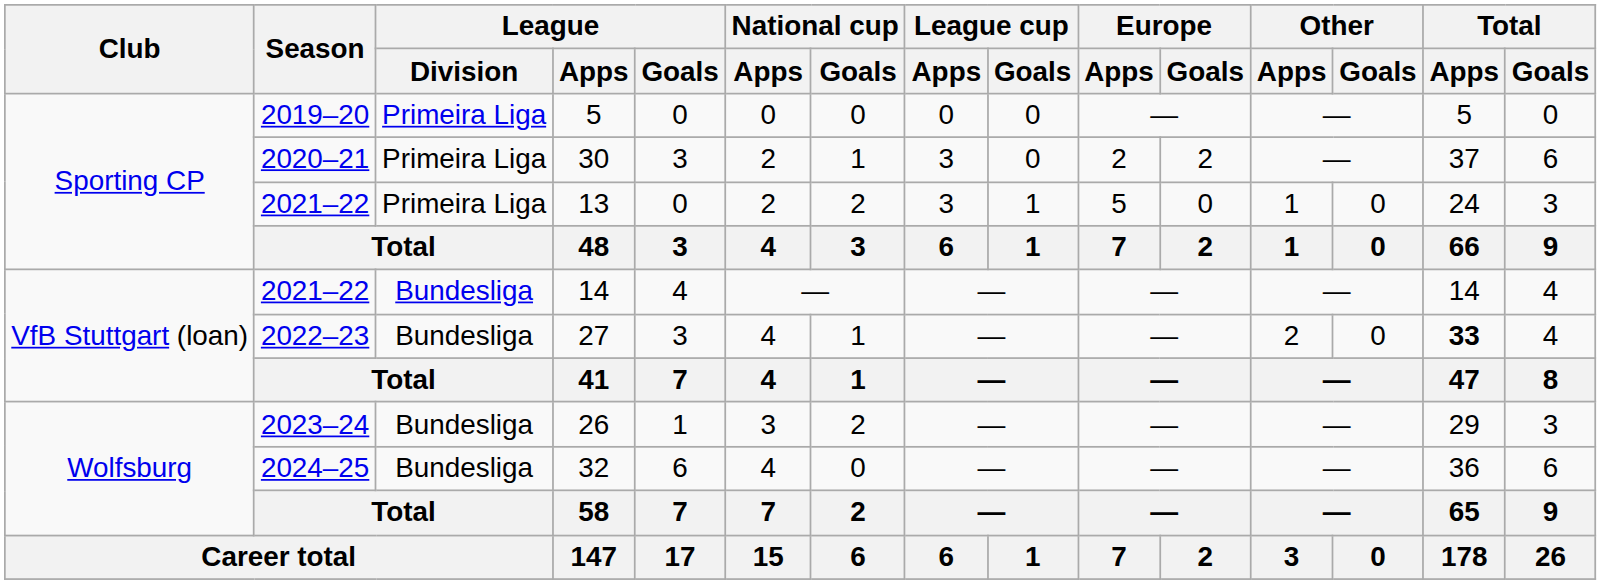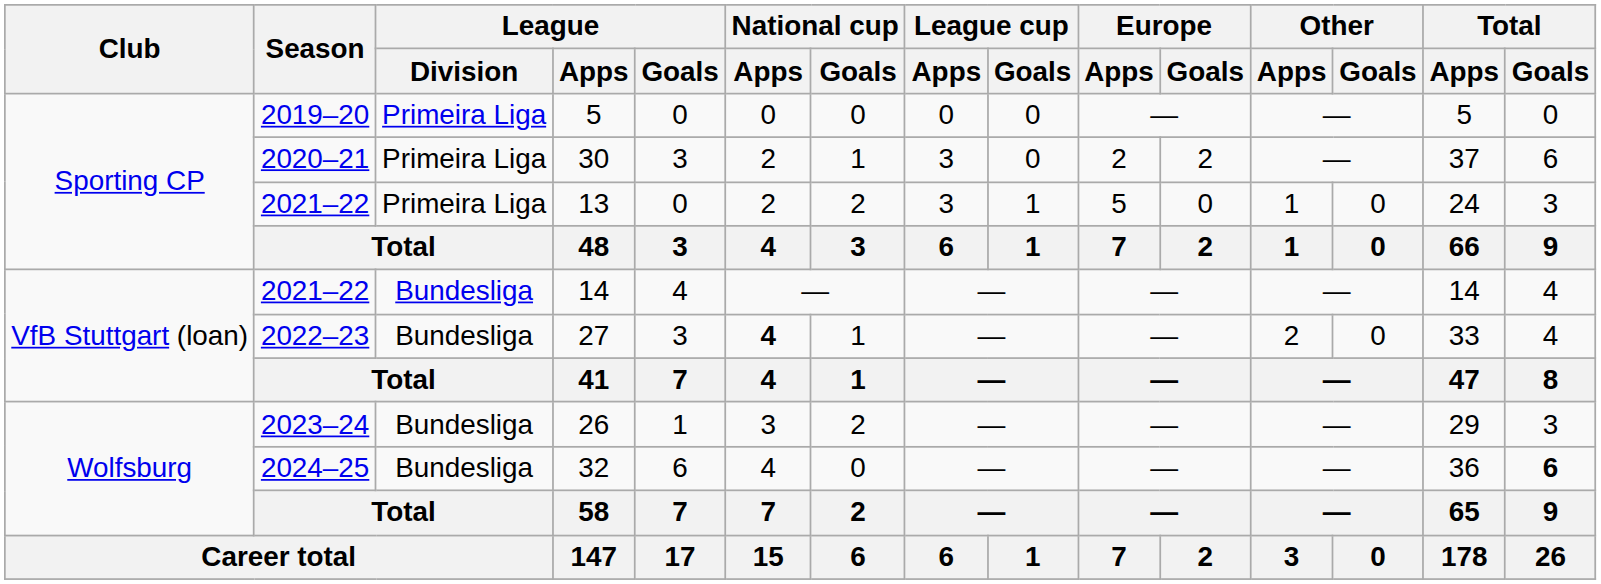(768, 335) normal -> (768, 335) bold
(1464, 335) bold -> (1464, 335) normal
(1551, 468) normal -> (1551, 468) bold
